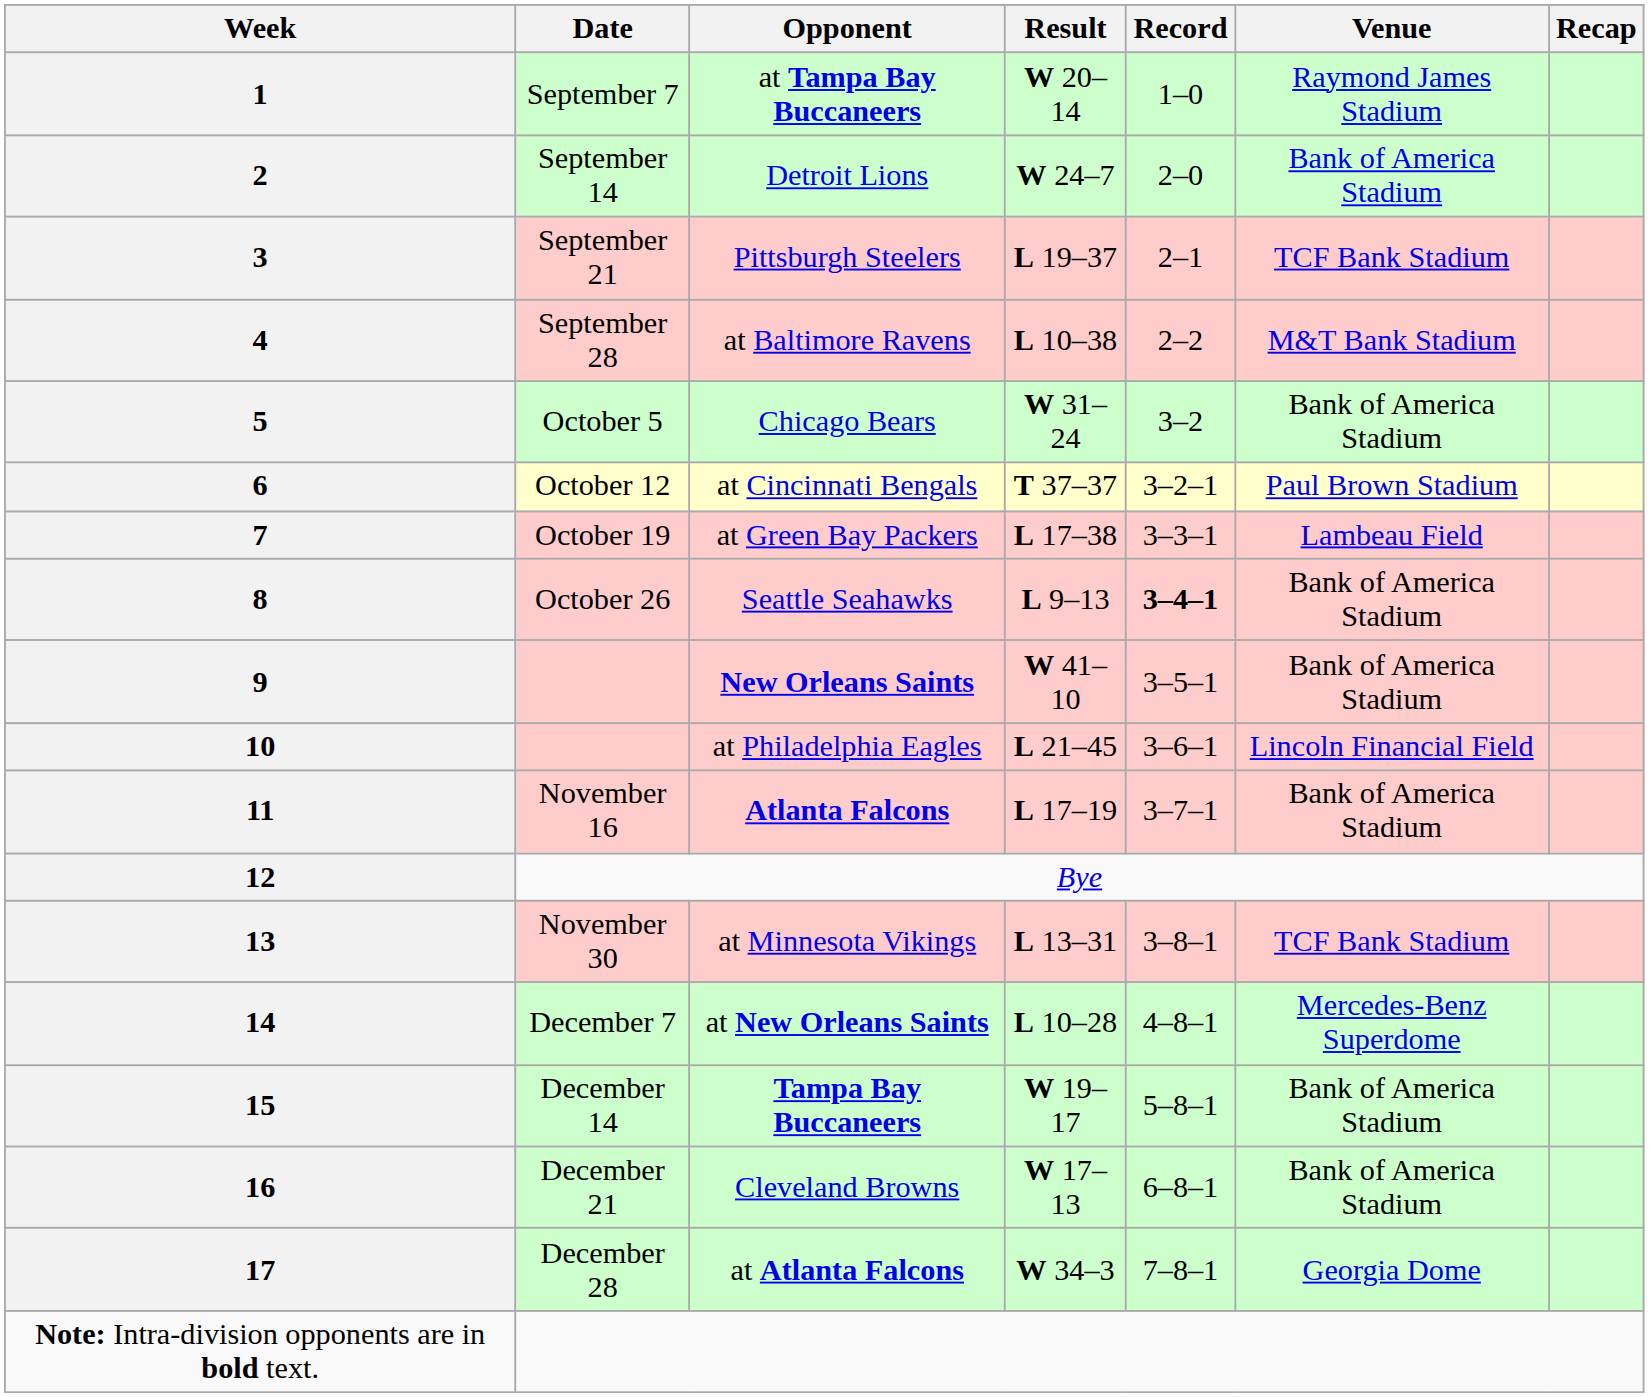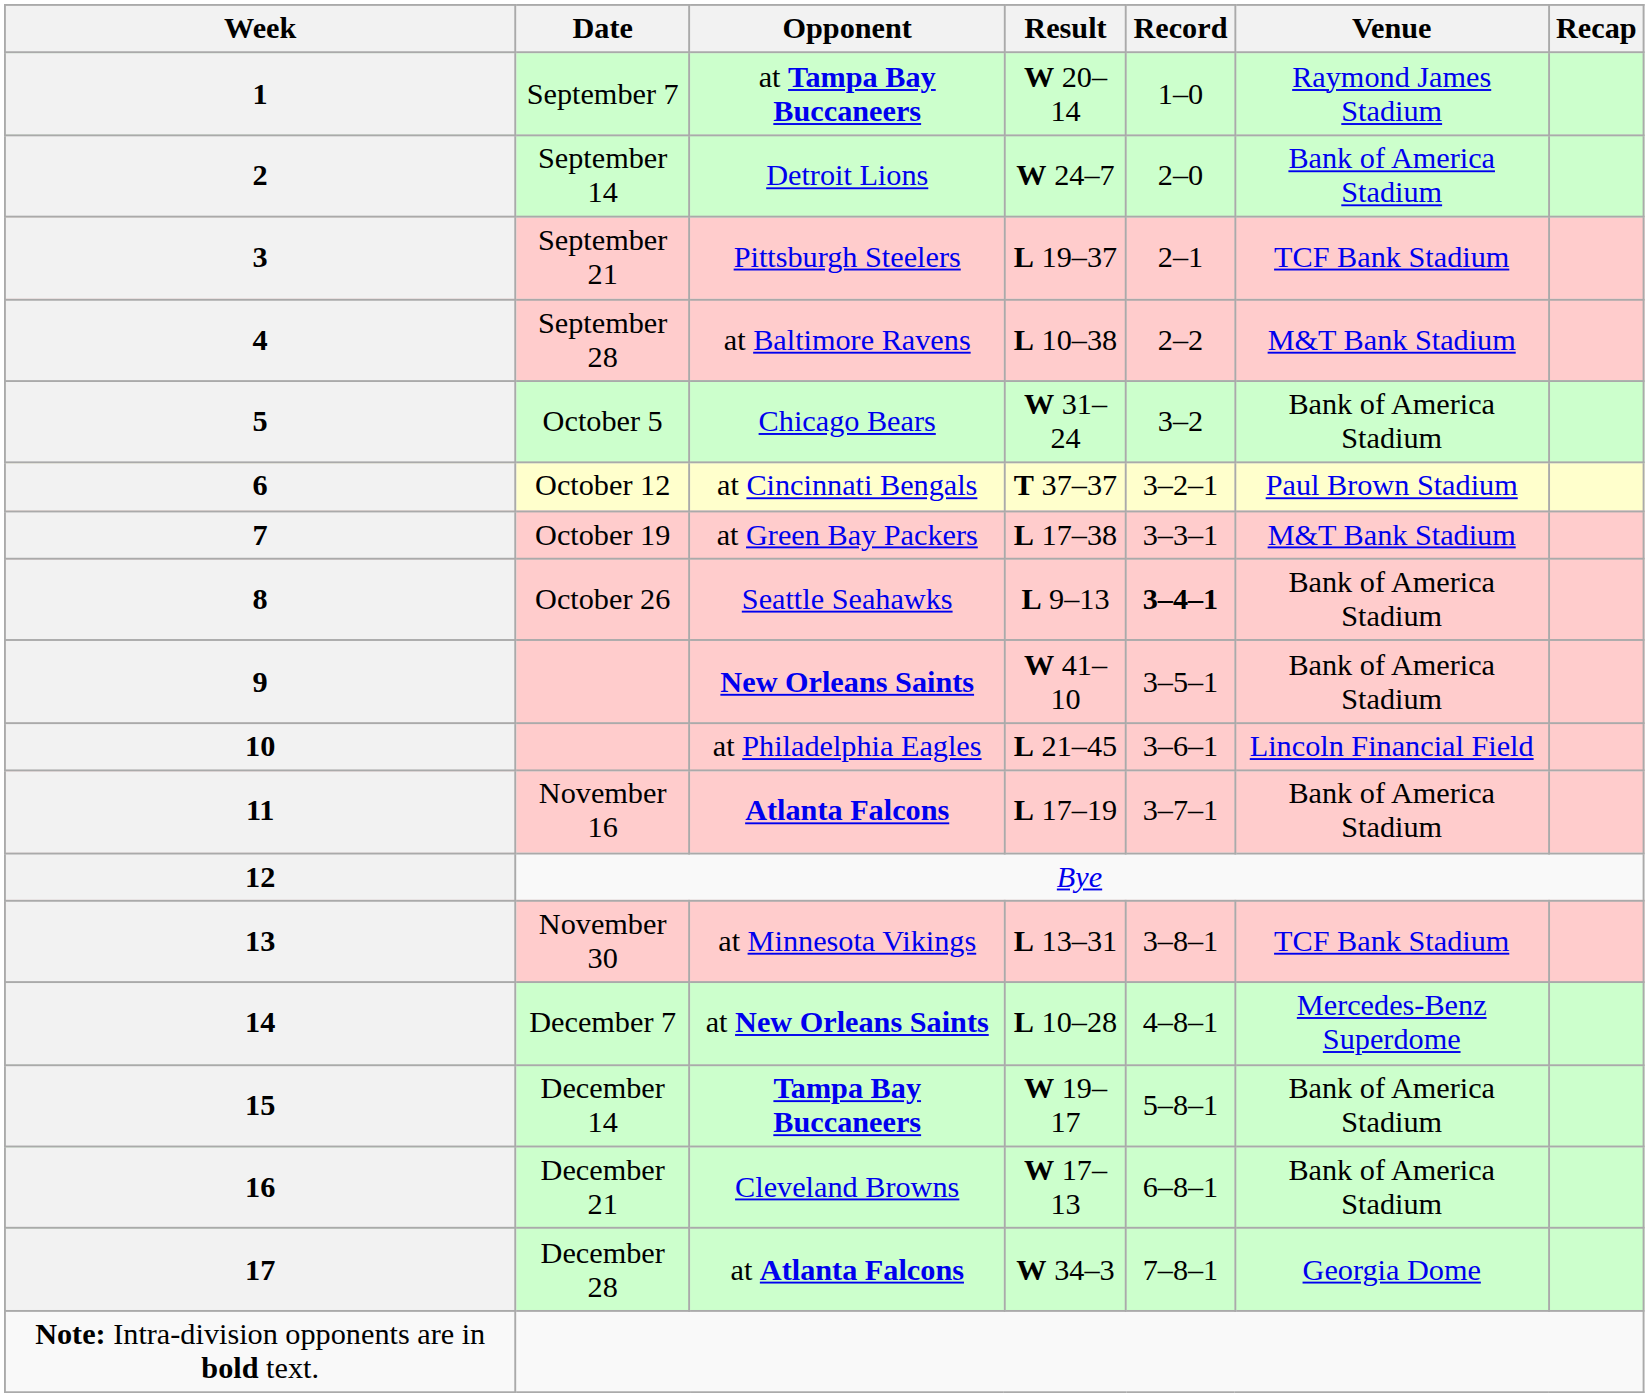(1392, 534) Lambeau Field -> (1392, 534) M&T Bank Stadium
